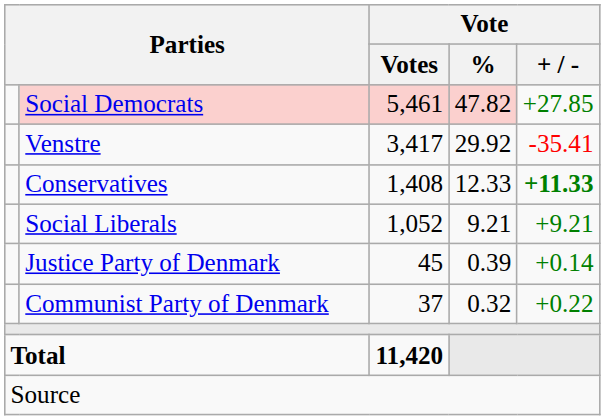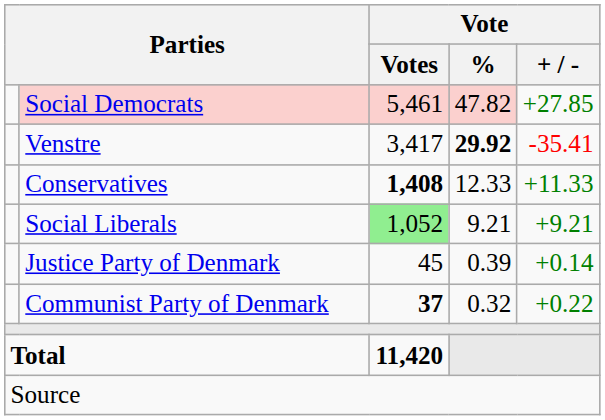(483, 143) normal -> (483, 143) bold
(415, 183) normal -> (415, 183) bold
(559, 183) bold -> (559, 183) normal
(415, 223) no background -> (415, 223) lightgreen background
(431, 303) normal -> (431, 303) bold
